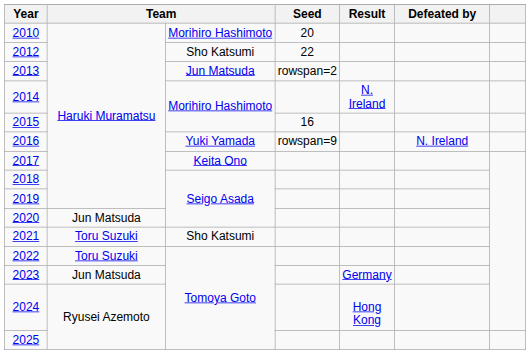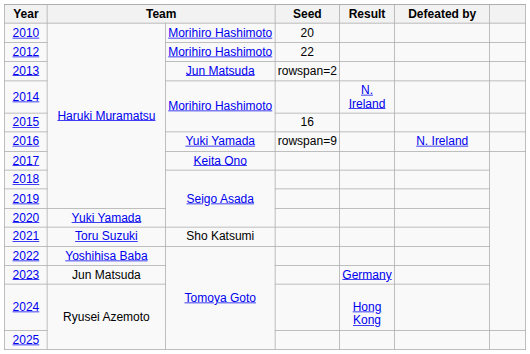(220, 52) Sho Katsumi -> (220, 52) Morihiro Hashimoto
(106, 217) Jun Matsuda -> (106, 217) Yuki Yamada
(106, 255) Toru Suzuki -> (106, 255) Yoshihisa Baba
